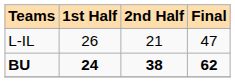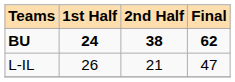rows swapped: (21, 40) <-> (19, 64)
